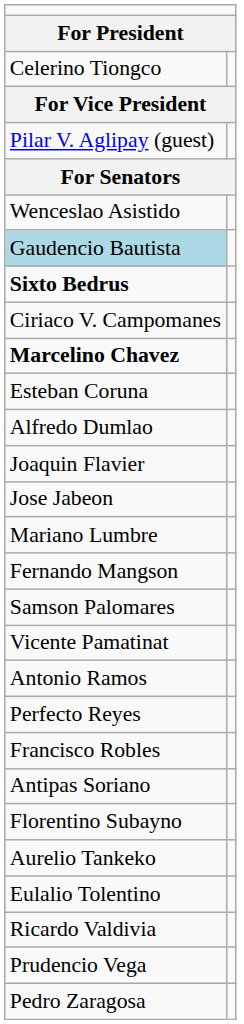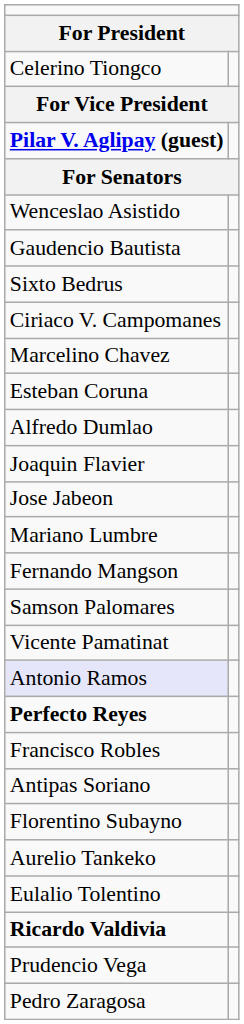(112, 140) normal -> (117, 140) bold
(95, 248) lightblue background -> (95, 248) no background
(69, 284) bold -> (66, 284) normal
(94, 355) bold -> (90, 355) normal
(78, 678) no background -> (78, 678) lavender background
(75, 714) normal -> (78, 714) bold
(83, 929) normal -> (88, 929) bold
